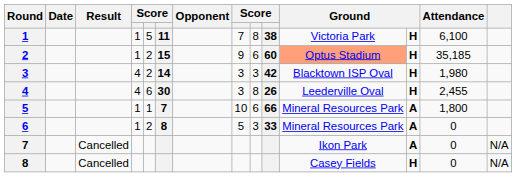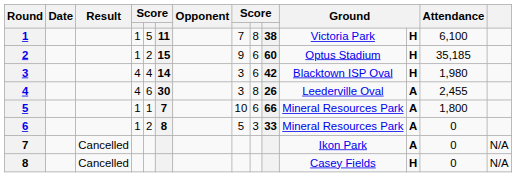(343, 55) lightsalmon background -> (343, 55) no background
(149, 73) 2 -> (149, 73) 4
(256, 73) 3 -> (256, 73) 6
(413, 91) H -> (413, 91) A
